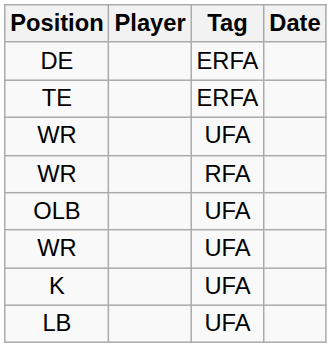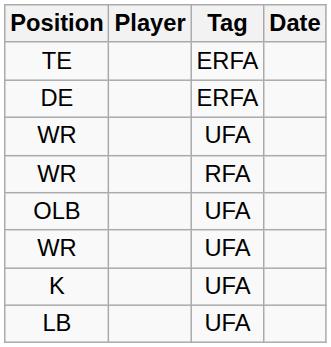rows swapped: (57, 98) <-> (57, 60)
